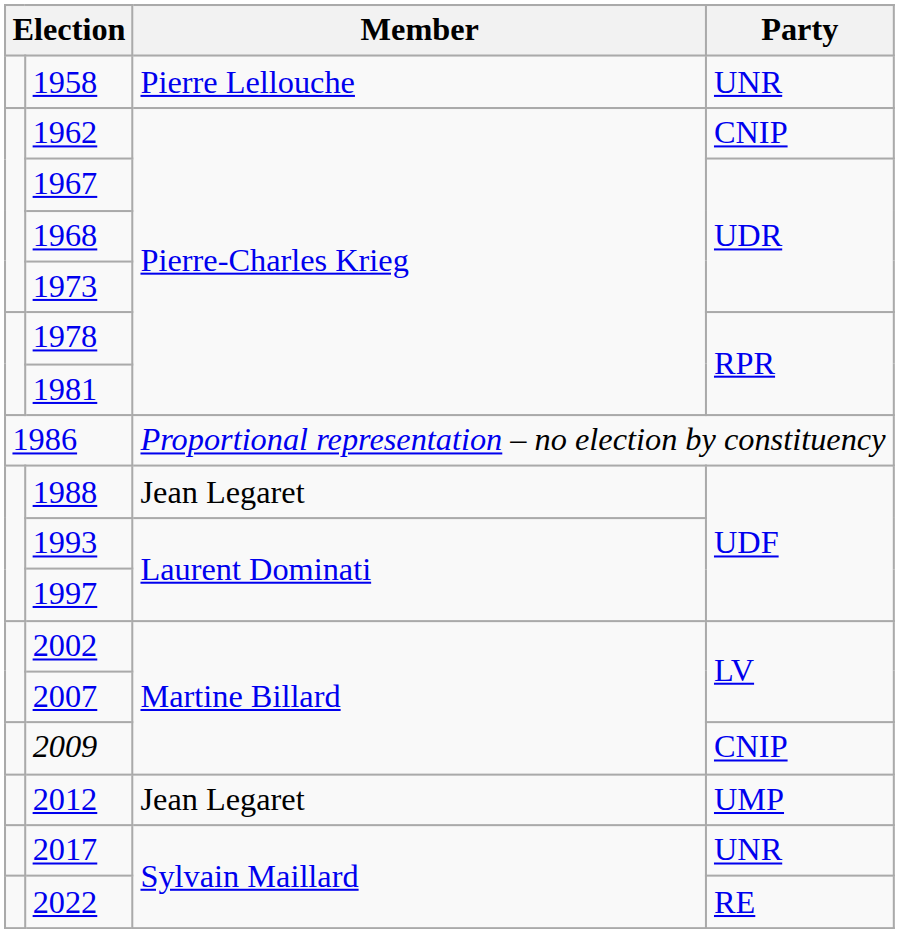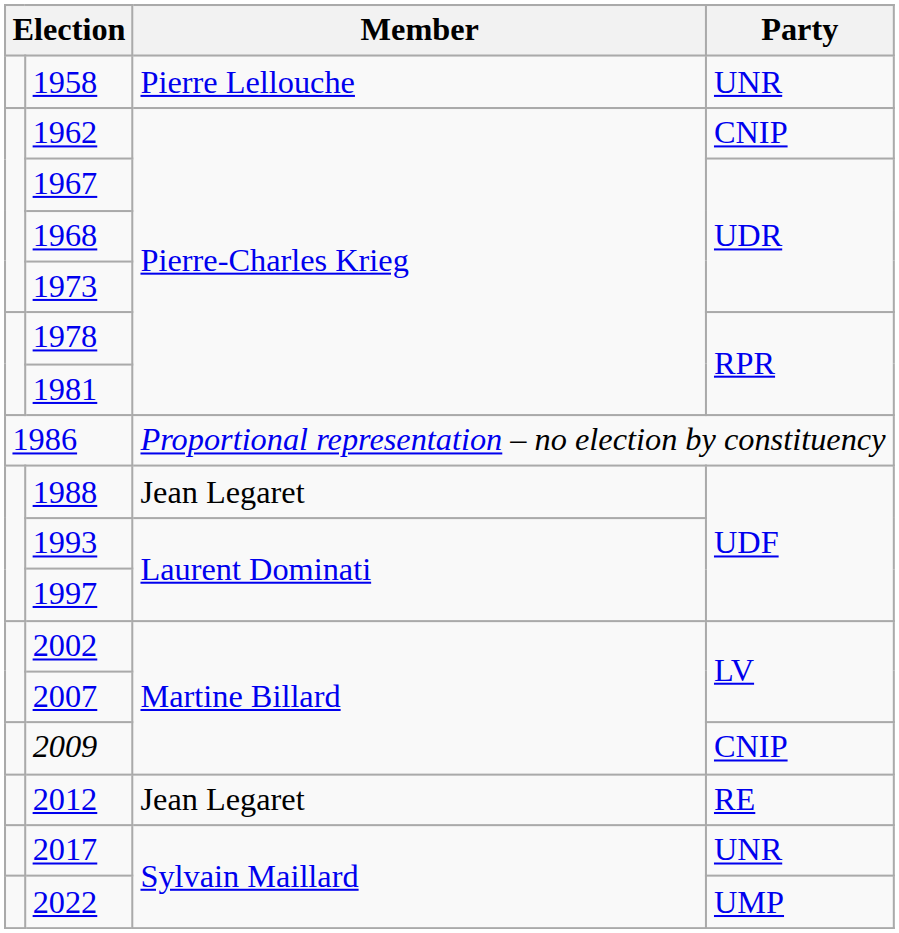(749, 798) UMP -> (735, 798) RE
(735, 901) RE -> (749, 901) UMP
